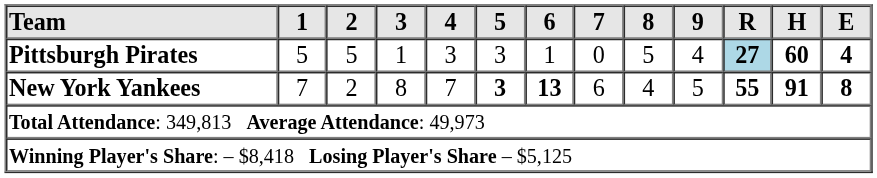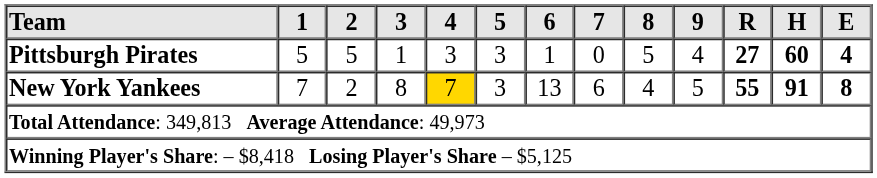(747, 55) lightblue background -> (747, 55) no background
(450, 88) no background -> (450, 88) gold background
(500, 88) bold -> (500, 88) normal
(549, 88) bold -> (549, 88) normal
